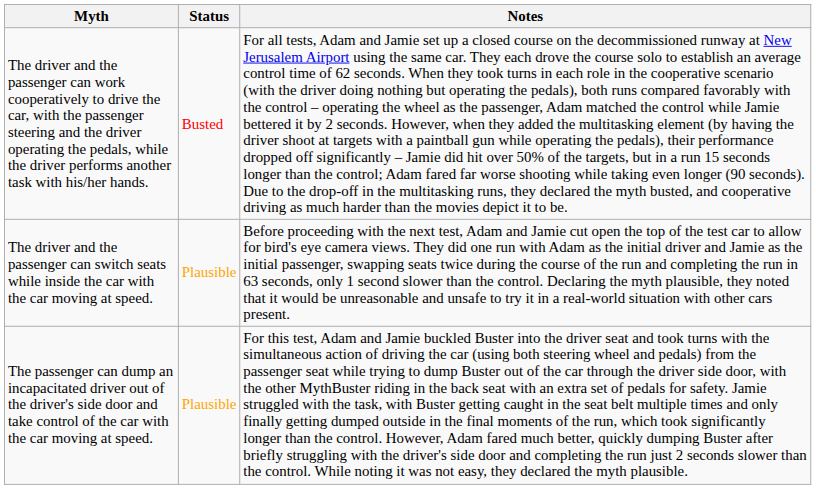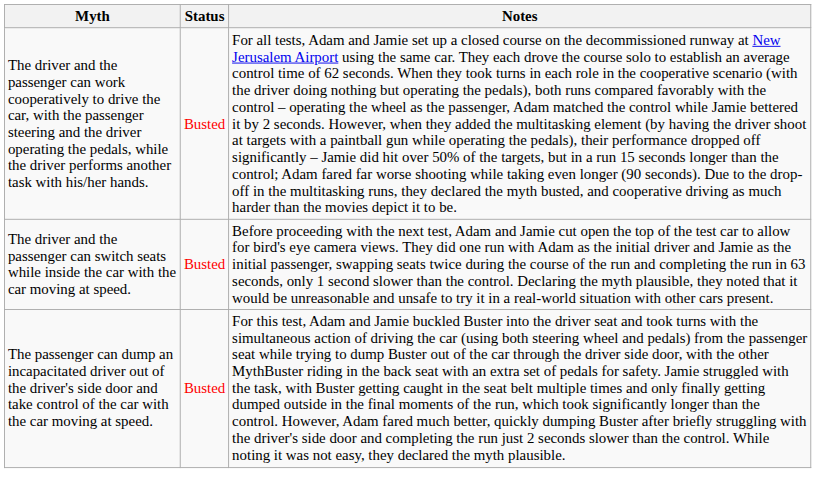(209, 272) Plausible -> (205, 264) Busted
(209, 405) Plausible -> (205, 388) Busted
